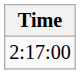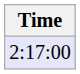(40, 52) no background -> (40, 52) lavender background
